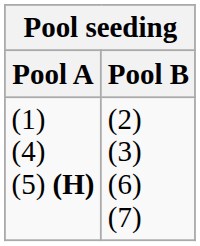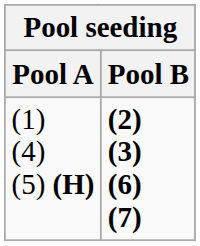(125, 168) normal -> (125, 168) bold
